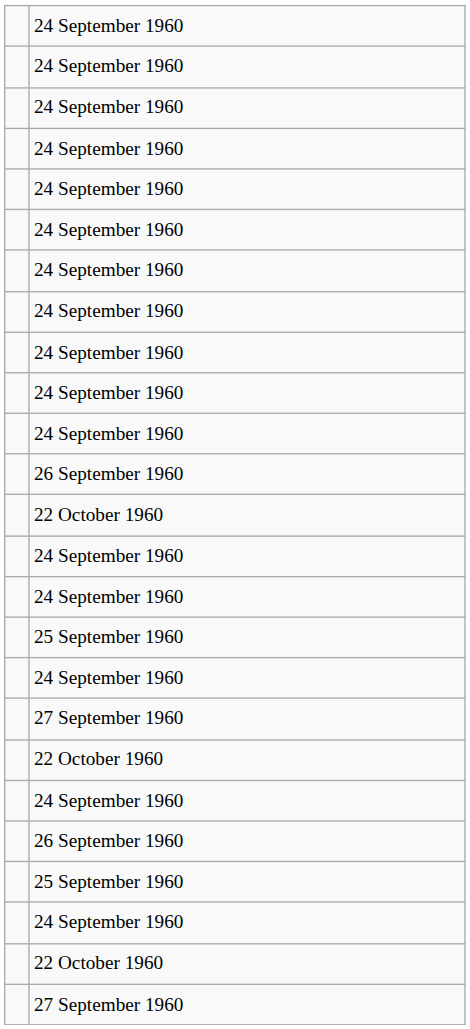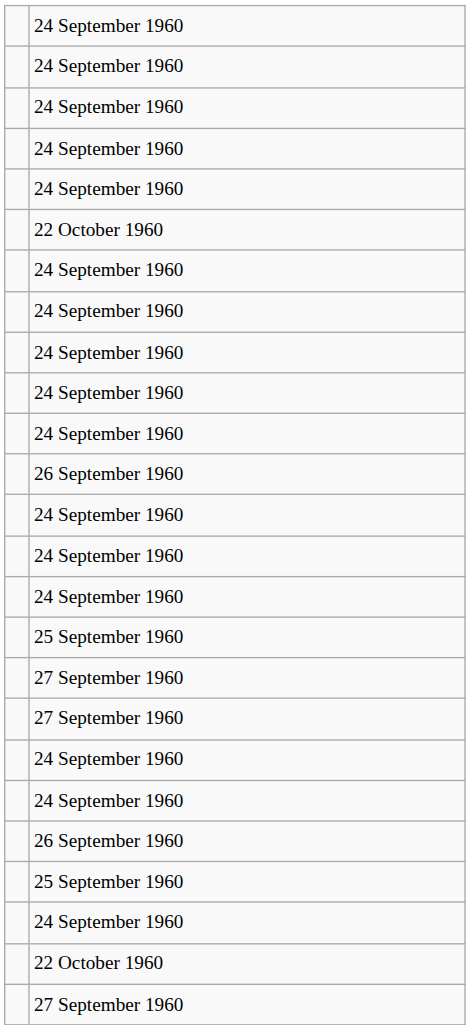(109, 229) 24 September 1960 -> (99, 229) 22 October 1960
(99, 514) 22 October 1960 -> (109, 514) 24 September 1960
(109, 677) 24 September 1960 -> (109, 677) 27 September 1960
(99, 759) 22 October 1960 -> (109, 759) 24 September 1960
